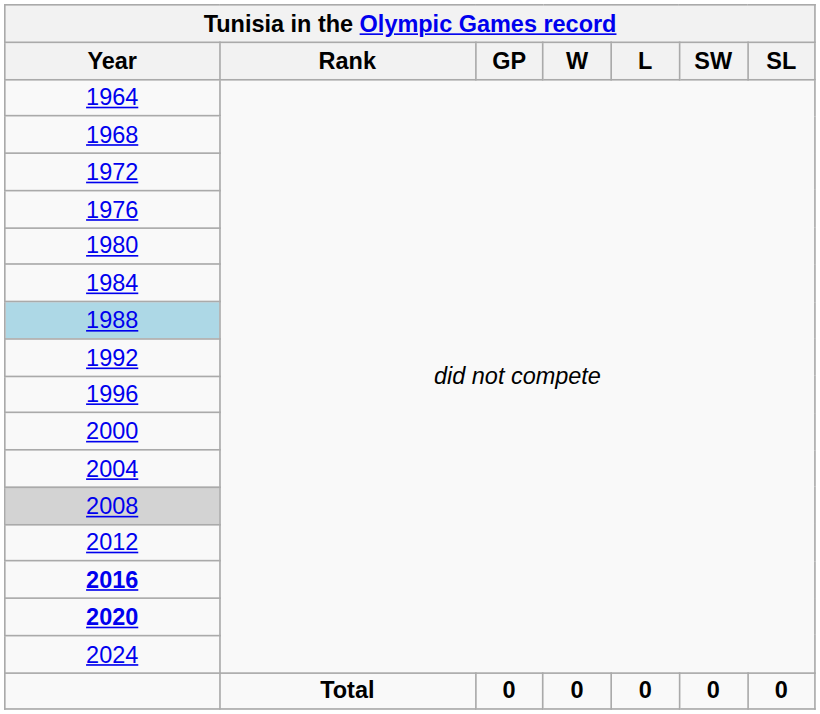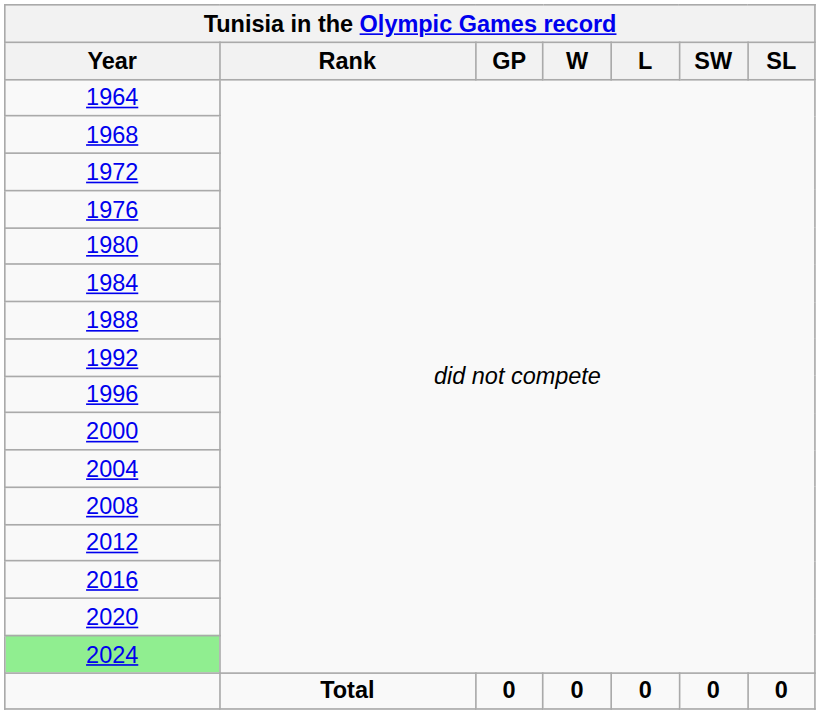(112, 320) lightblue background -> (112, 320) no background
(112, 506) lightgrey background -> (112, 506) no background
(112, 580) bold -> (112, 580) normal
(112, 617) bold -> (112, 617) normal
(112, 654) no background -> (112, 654) lightgreen background
